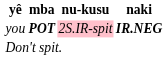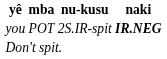(42, 28) bold -> (41, 28) normal
(85, 28) pink background -> (85, 28) no background
